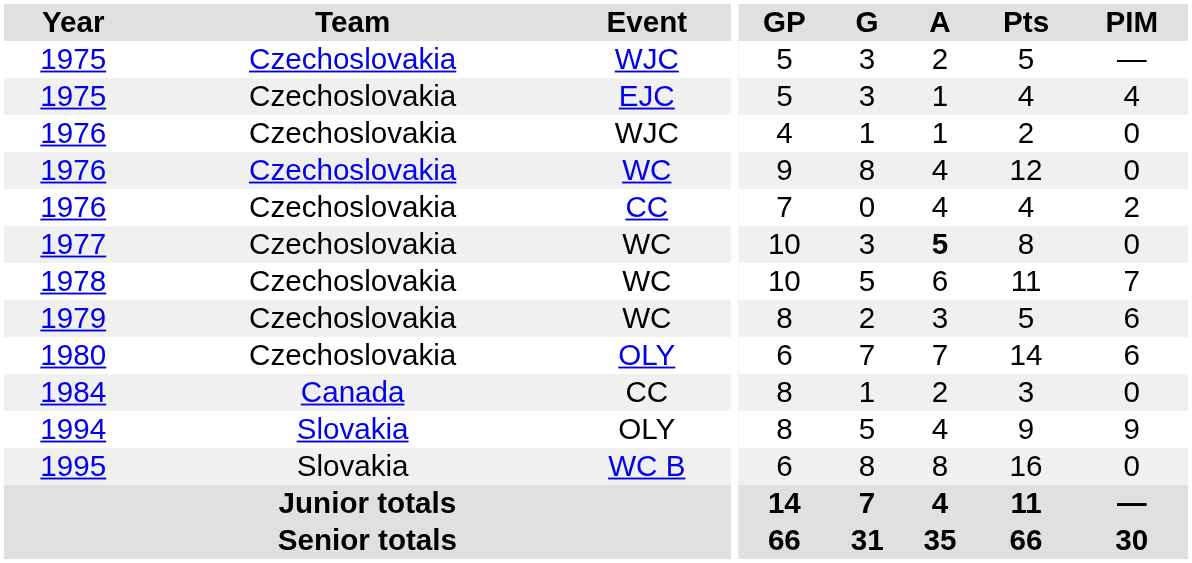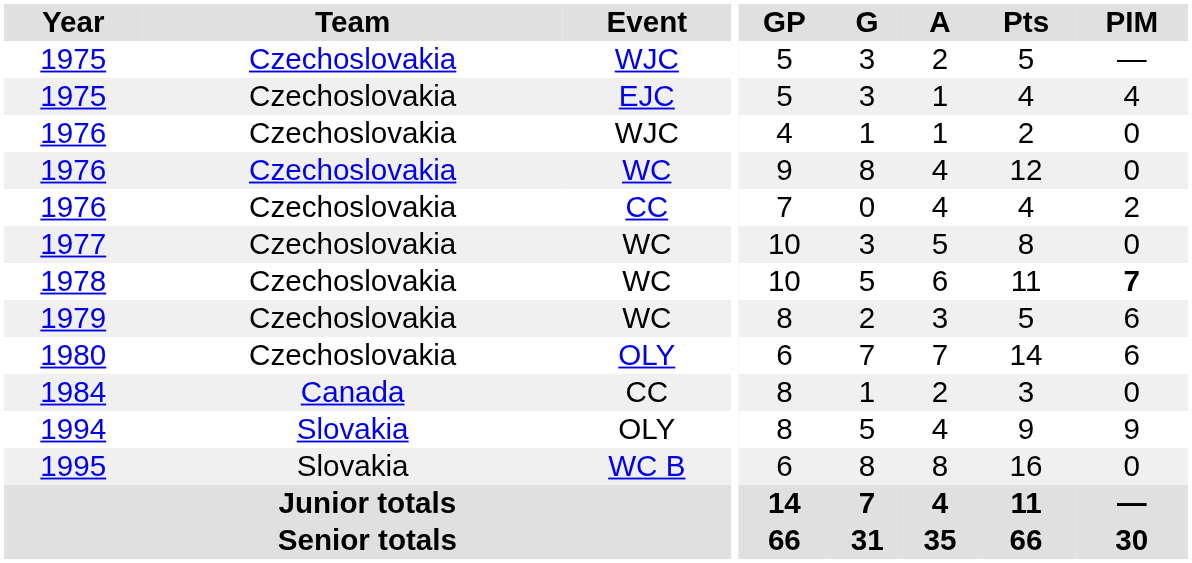(940, 244) bold -> (940, 244) normal
(1132, 281) normal -> (1132, 281) bold
